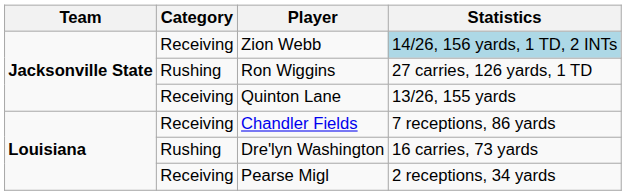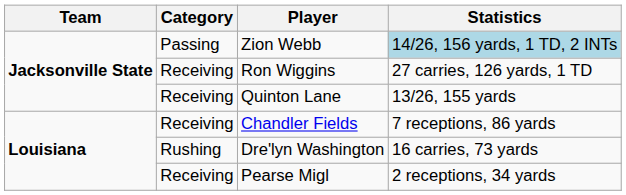(197, 44) Receiving -> (190, 44) Passing
(191, 71) Rushing -> (197, 71) Receiving
